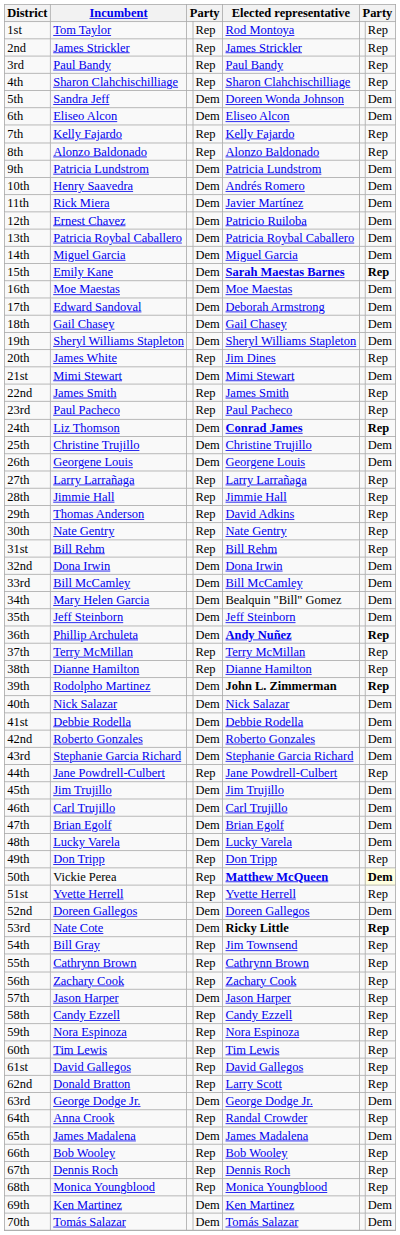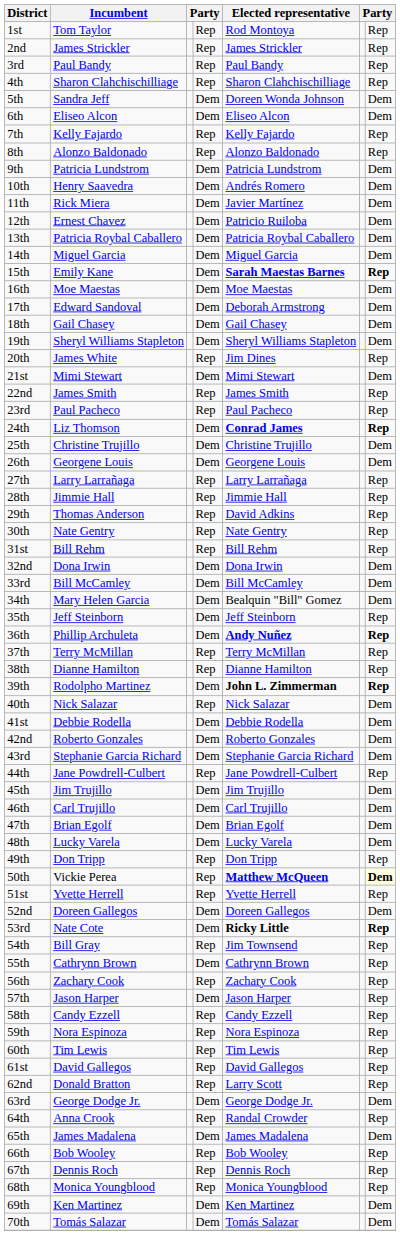(380, 617) Dem -> (378, 617) Rep
(208, 704) Dem -> (206, 704) Rep
(206, 963) Rep -> (208, 963) Dem
